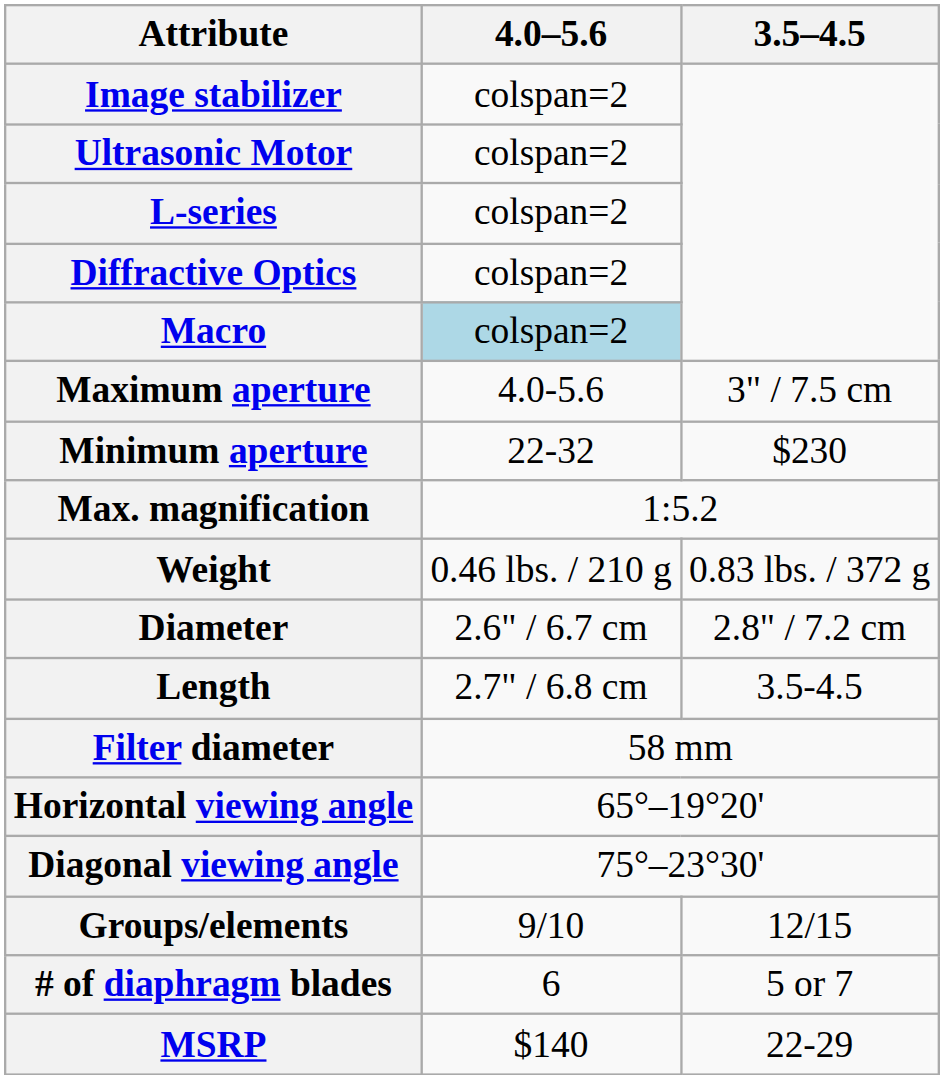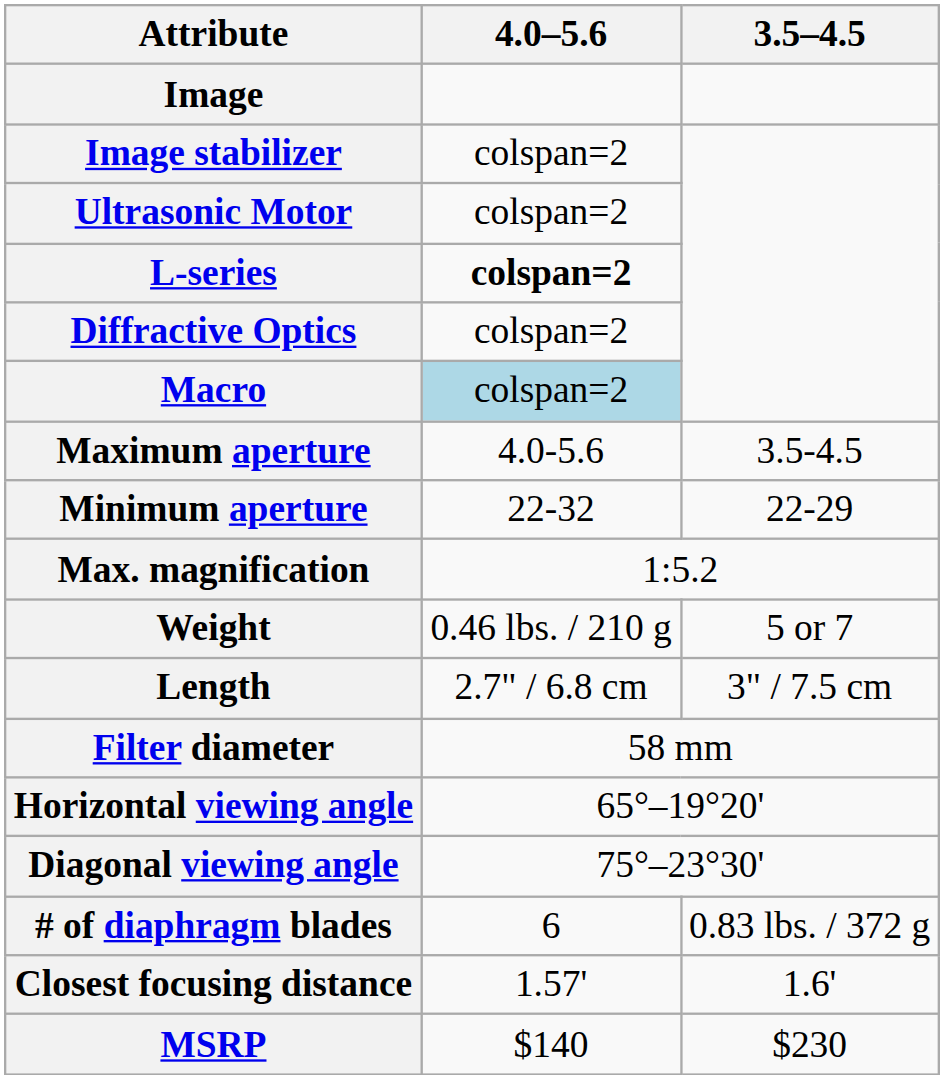+ row: (213, 93)
(551, 212) normal -> (551, 271) bold
(810, 390) 3" / 7.5 cm -> (810, 449) 3.5-4.5
(810, 449) $230 -> (810, 509) 22-29
(810, 568) 0.83 lbs. / 372 g -> (810, 627) 5 or 7
- row: (213, 627)
(810, 687) 3.5-4.5 -> (810, 687) 3" / 7.5 cm
- row: (213, 924)
(810, 984) 5 or 7 -> (810, 924) 0.83 lbs. / 372 g
+ row: (213, 984)
(810, 1043) 22-29 -> (810, 1043) $230
